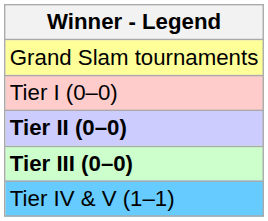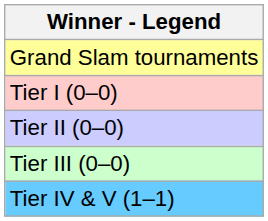(68, 127) bold -> (67, 127) normal
(71, 163) bold -> (70, 163) normal
